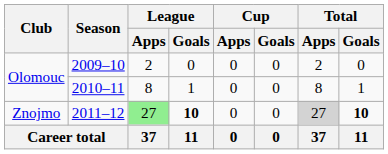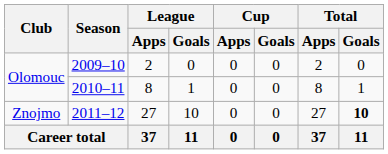(149, 112) lightgreen background -> (149, 112) no background
(191, 112) bold -> (191, 112) normal
(319, 112) lightgrey background -> (319, 112) no background
